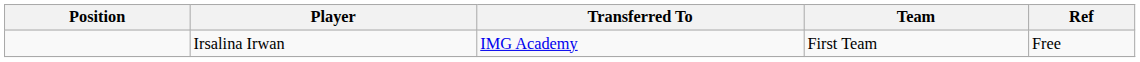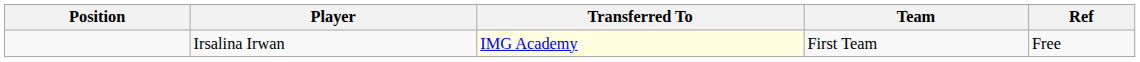(529, 43) no background -> (529, 43) lightyellow background
